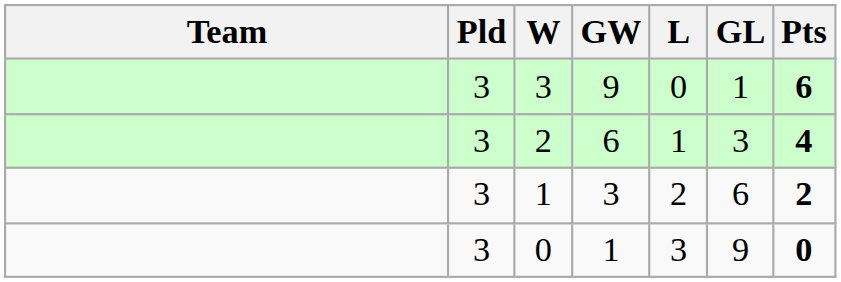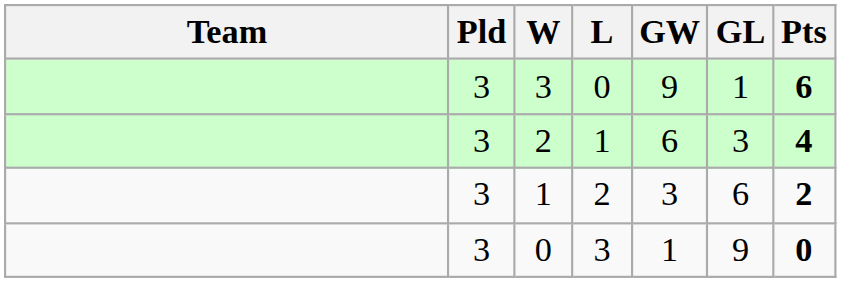columns swapped: (679, 31) <-> (611, 31)
